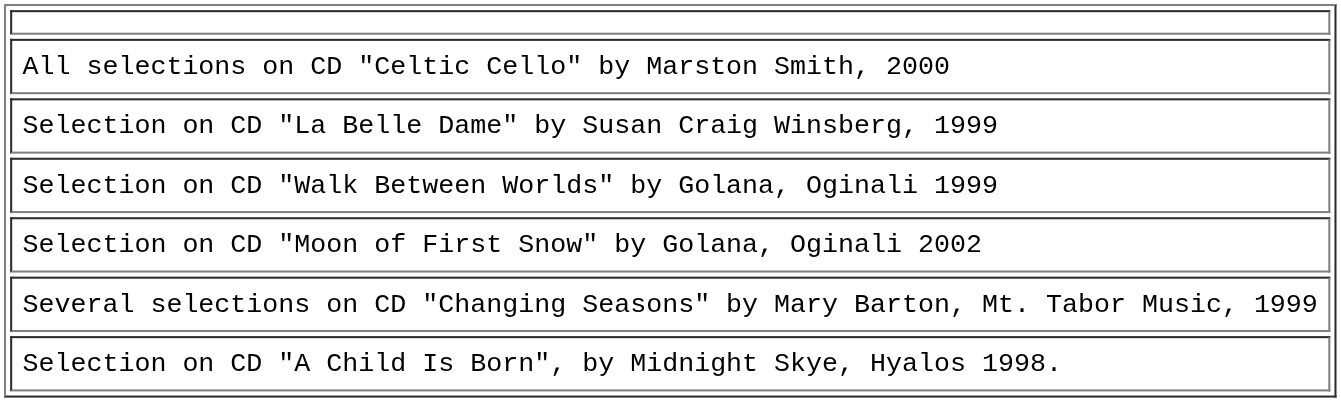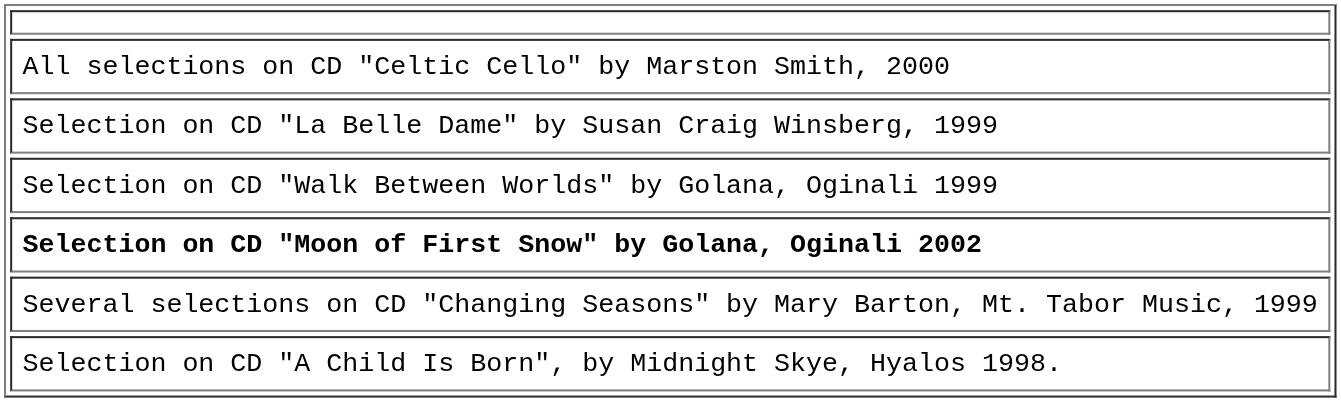(502, 245) normal -> (502, 245) bold
